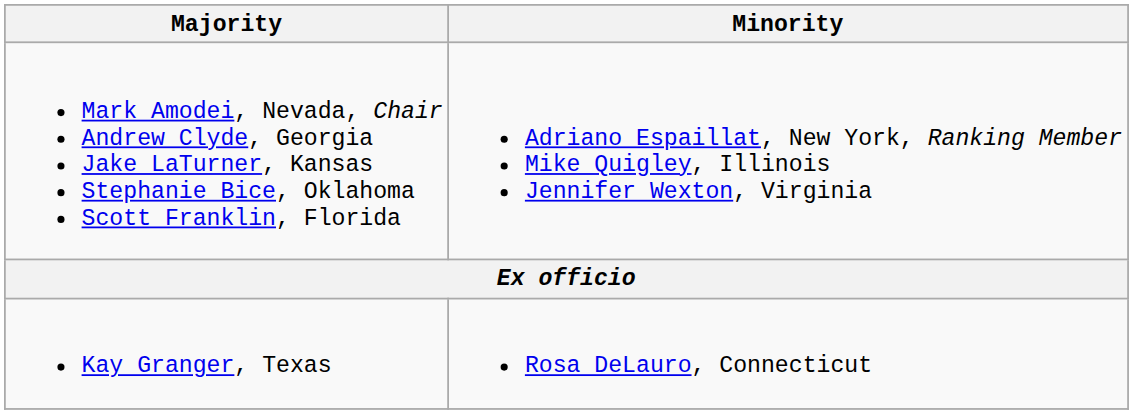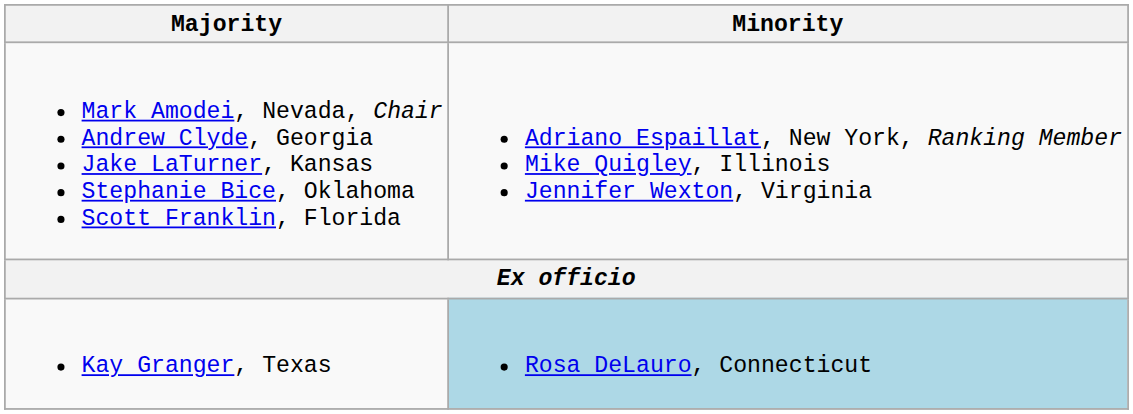(788, 367) no background -> (788, 367) lightblue background
